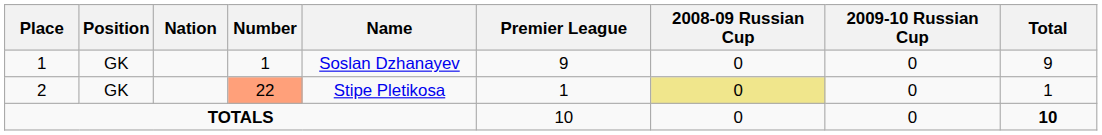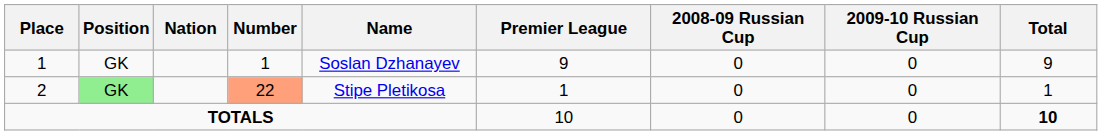(116, 90) no background -> (116, 90) lightgreen background
(738, 90) khaki background -> (738, 90) no background
